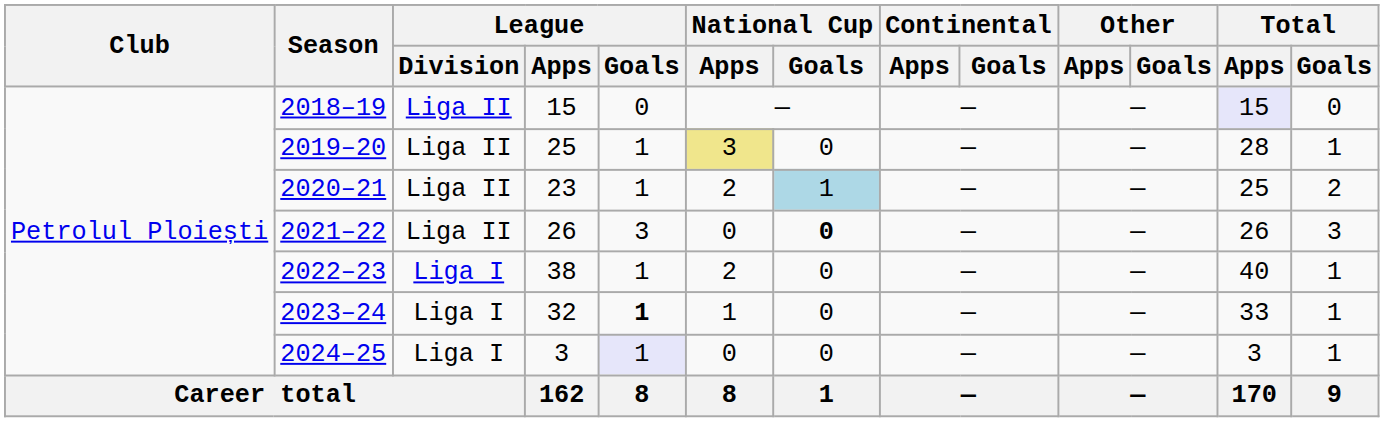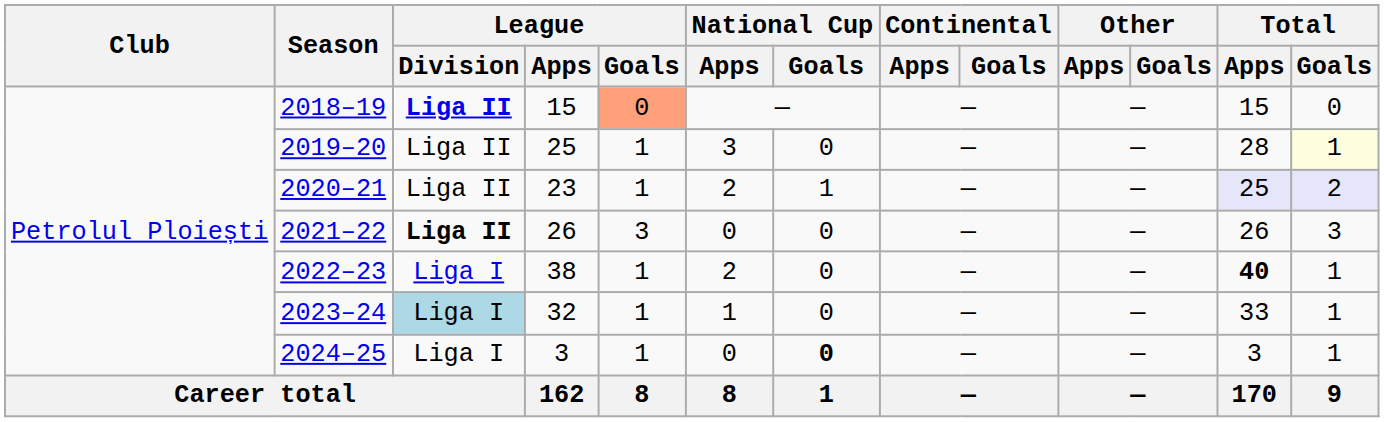(459, 108) normal -> (459, 108) bold
(642, 108) no background -> (642, 108) lightsalmon background
(1254, 108) lavender background -> (1254, 108) no background
(729, 149) khaki background -> (729, 149) no background
(1334, 149) no background -> (1334, 149) lightyellow background
(826, 190) lightblue background -> (826, 190) no background
(1254, 190) no background -> (1254, 190) lavender background
(1334, 190) no background -> (1334, 190) lavender background
(459, 231) normal -> (459, 231) bold
(826, 231) bold -> (826, 231) normal
(1254, 272) normal -> (1254, 272) bold
(459, 313) no background -> (459, 313) lightblue background
(642, 313) bold -> (642, 313) normal
(642, 354) lavender background -> (642, 354) no background
(826, 354) normal -> (826, 354) bold
